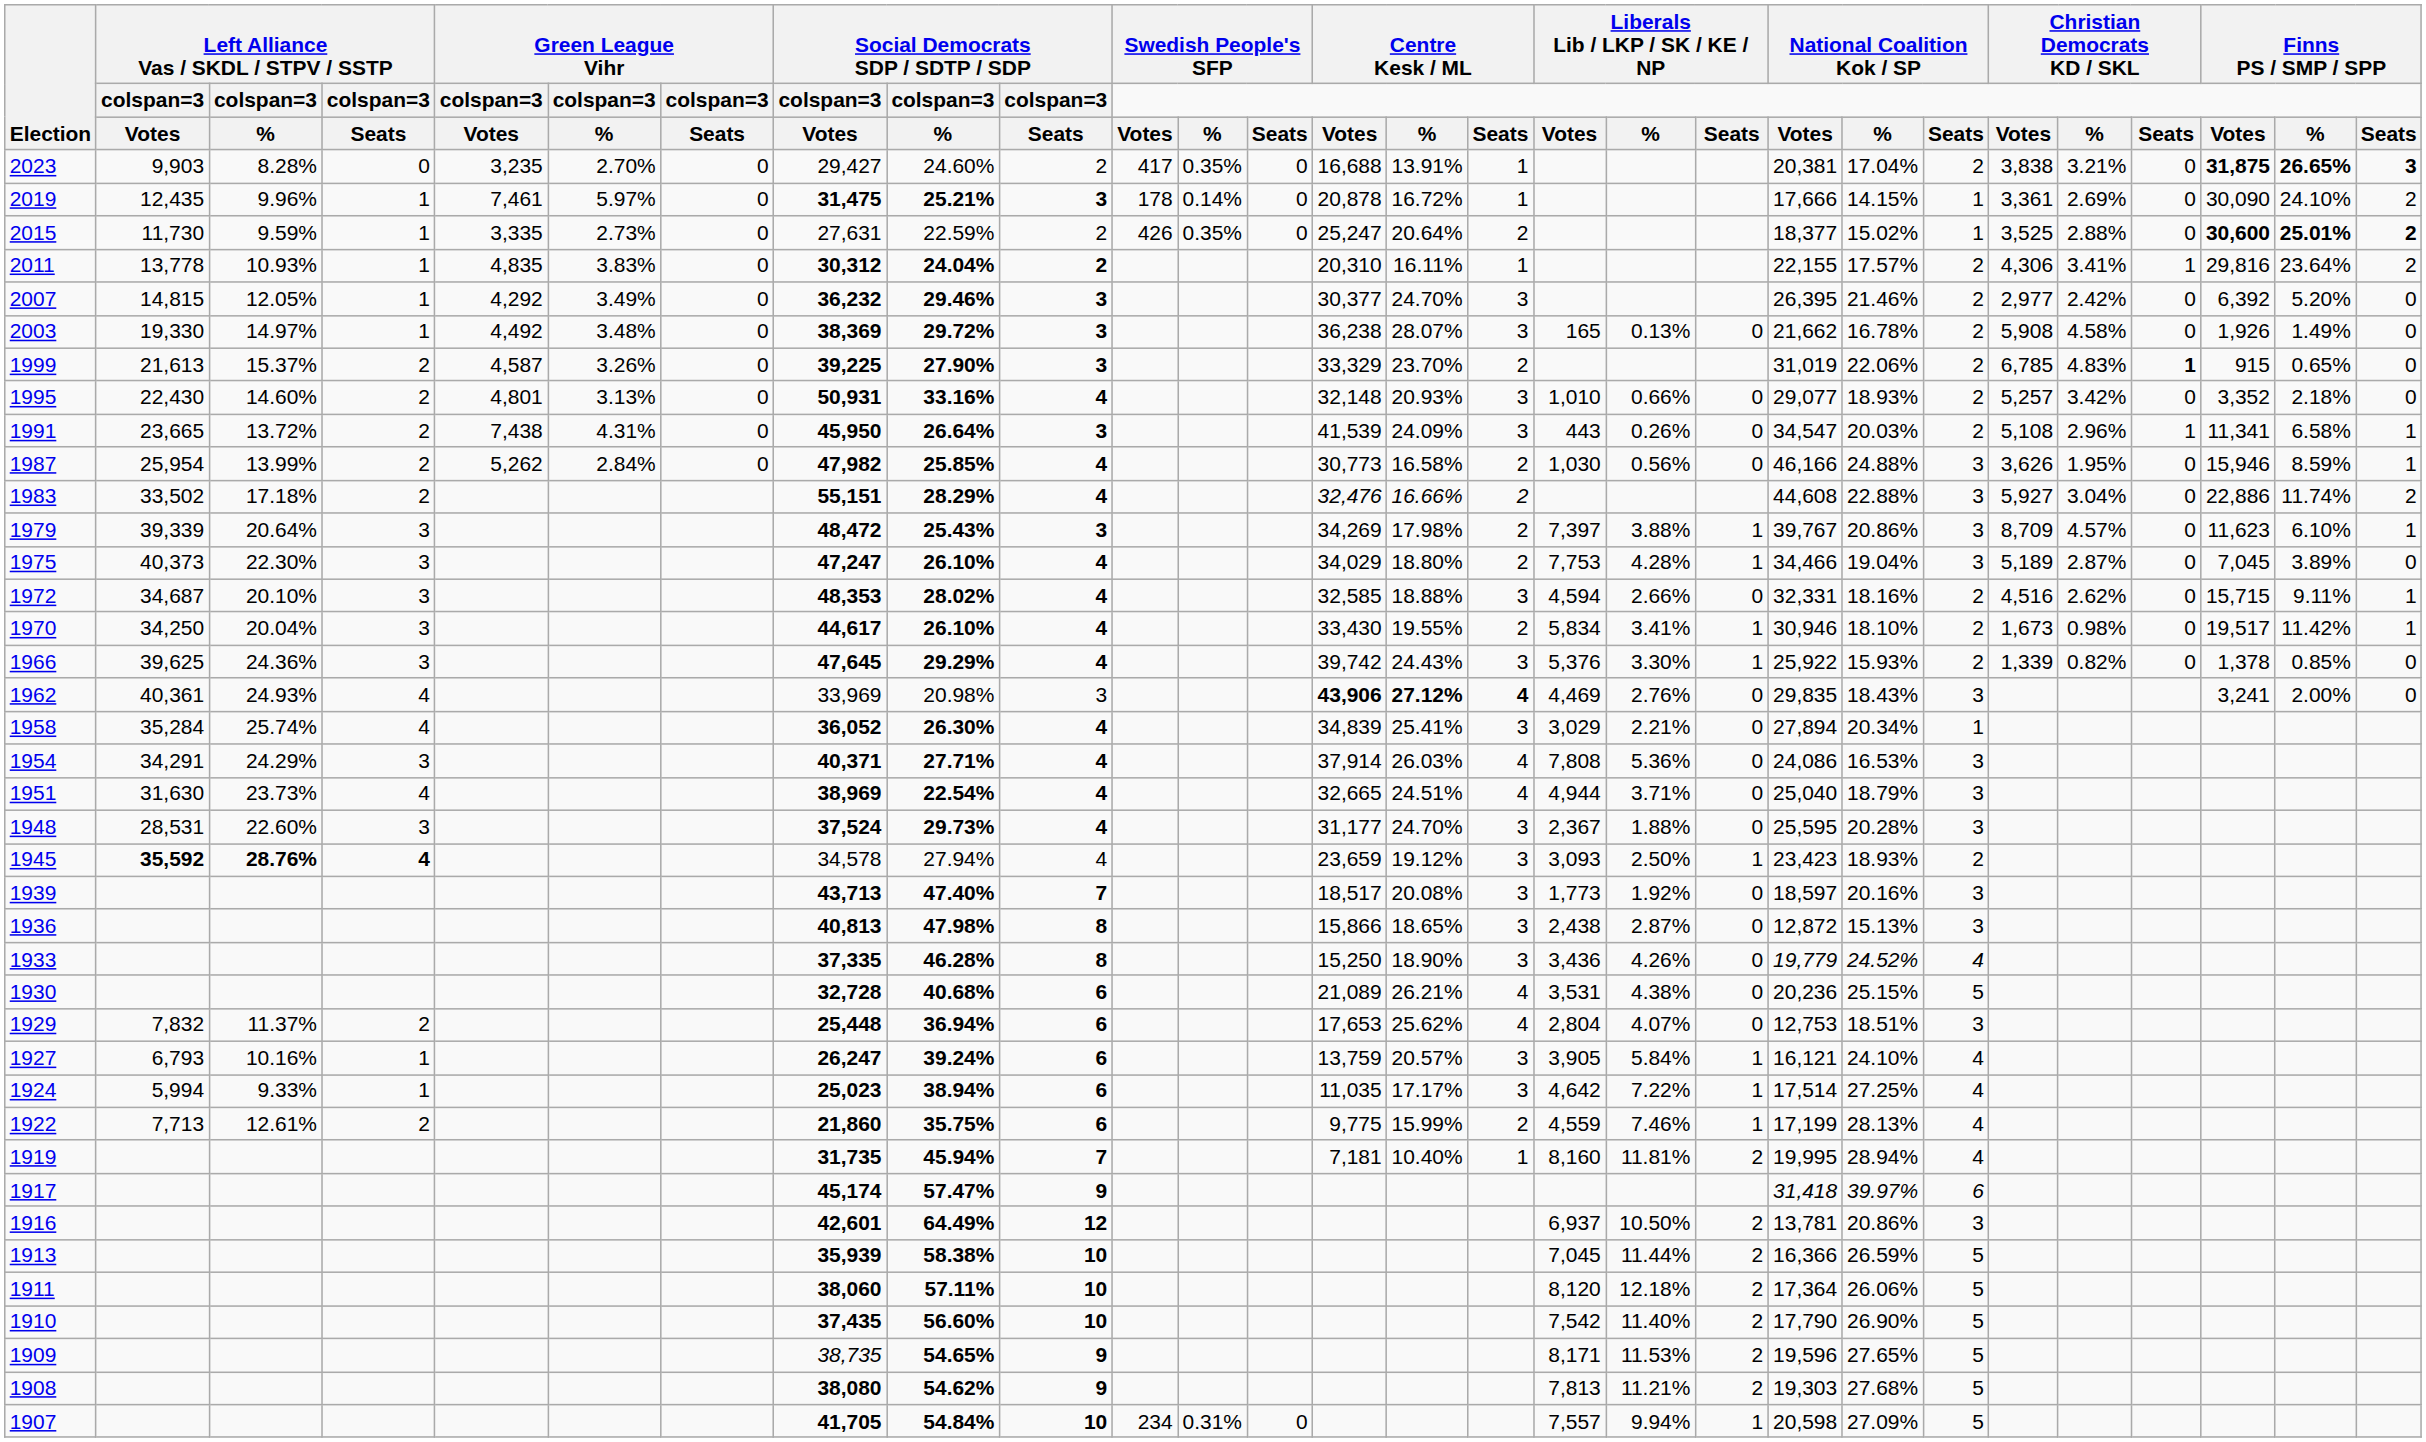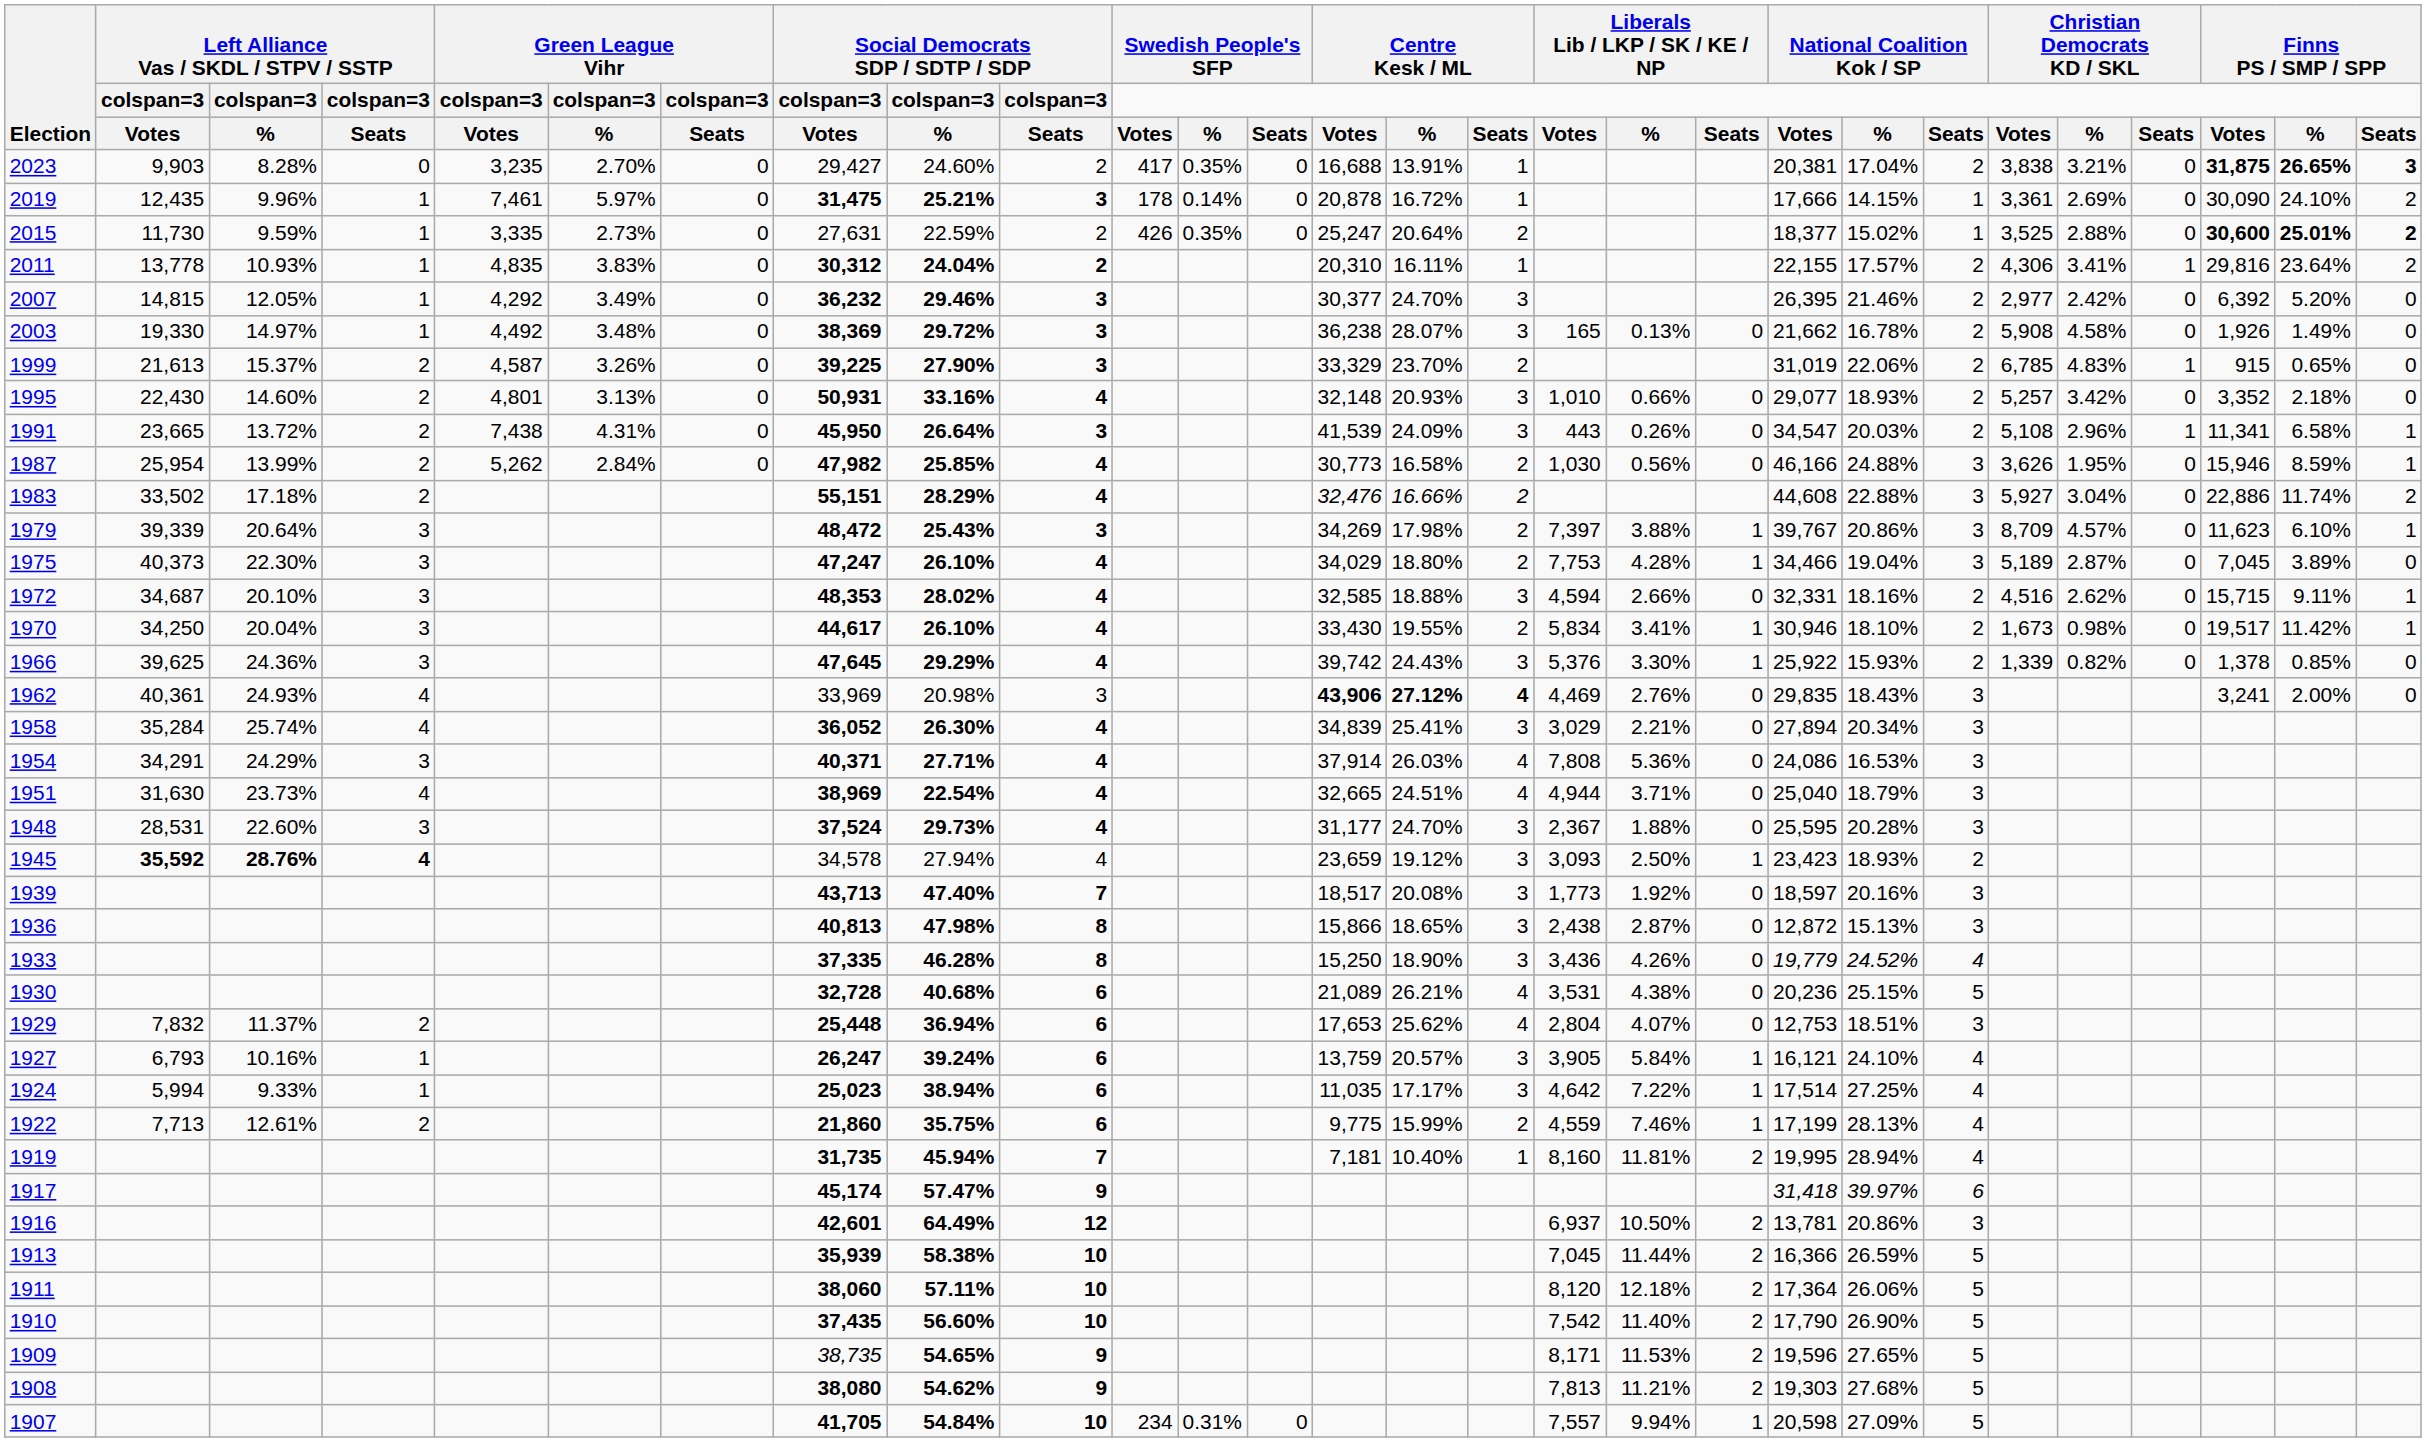(2190, 364) bold -> (2190, 364) normal
(1978, 727) 1 -> (1978, 727) 3
